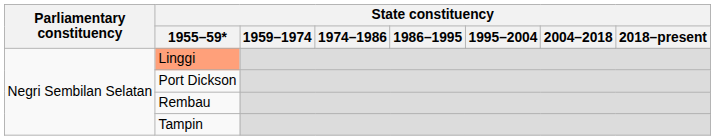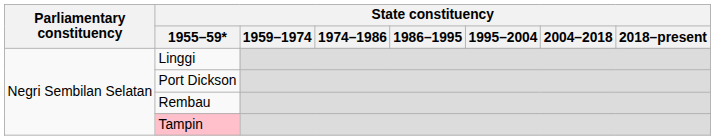(177, 59) lightsalmon background -> (177, 59) no background
(181, 124) no background -> (181, 124) pink background
